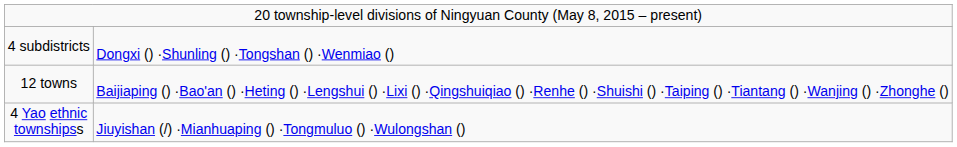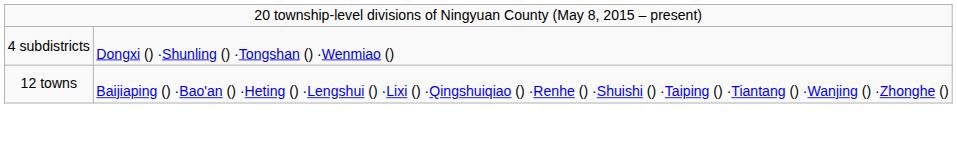- row: (49, 122)
